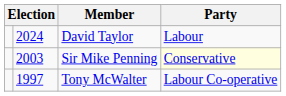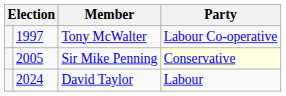rows swapped: (104, 79) <-> (97, 36)
(30, 58) 2003 -> (30, 58) 2005
